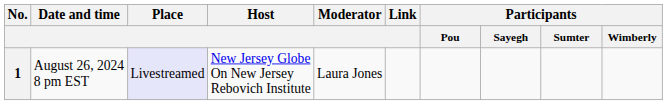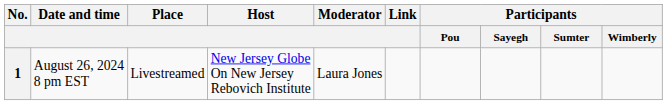(167, 73) lavender background -> (167, 73) no background
